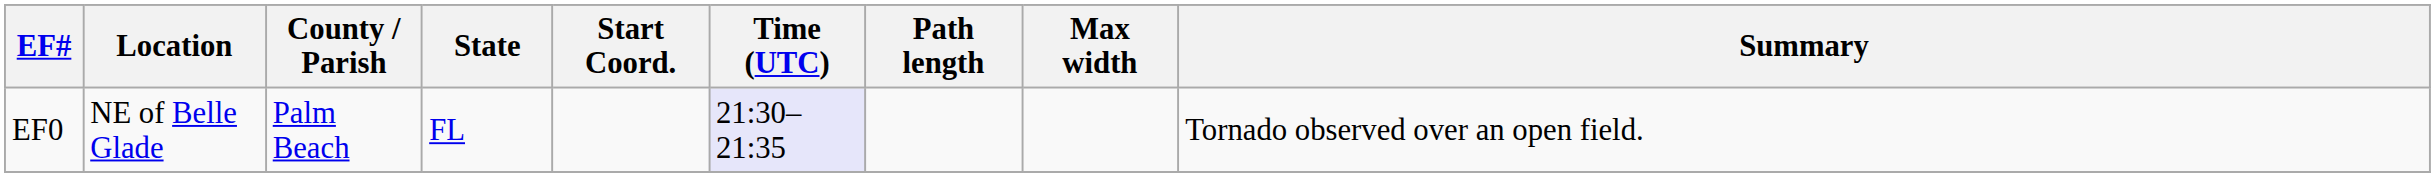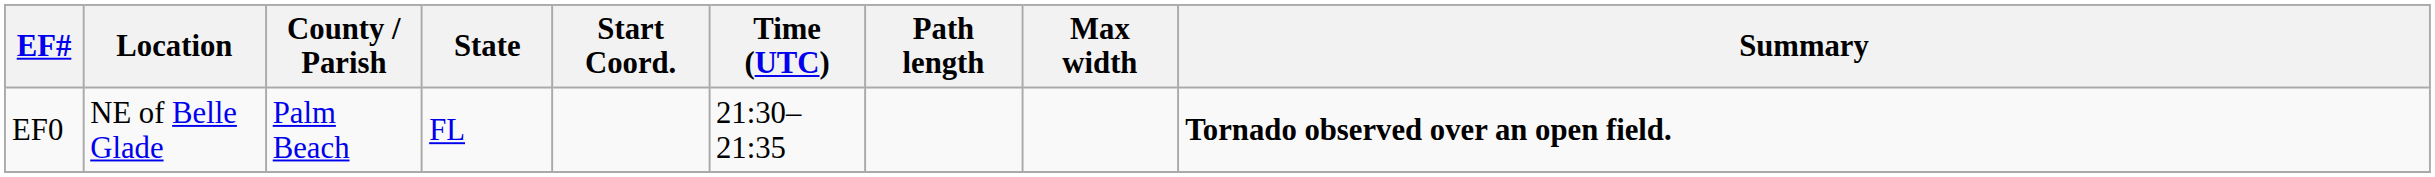(759, 129) lavender background -> (759, 129) no background
(1414, 129) normal -> (1428, 129) bold
